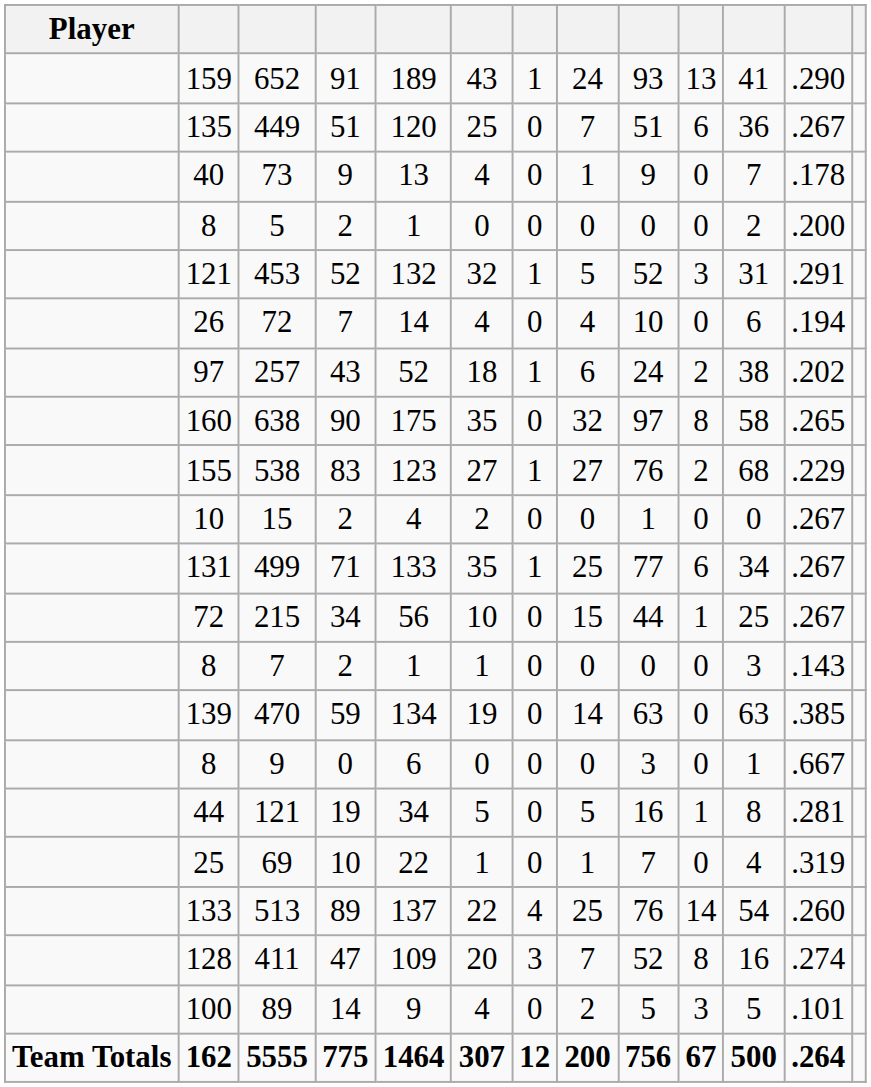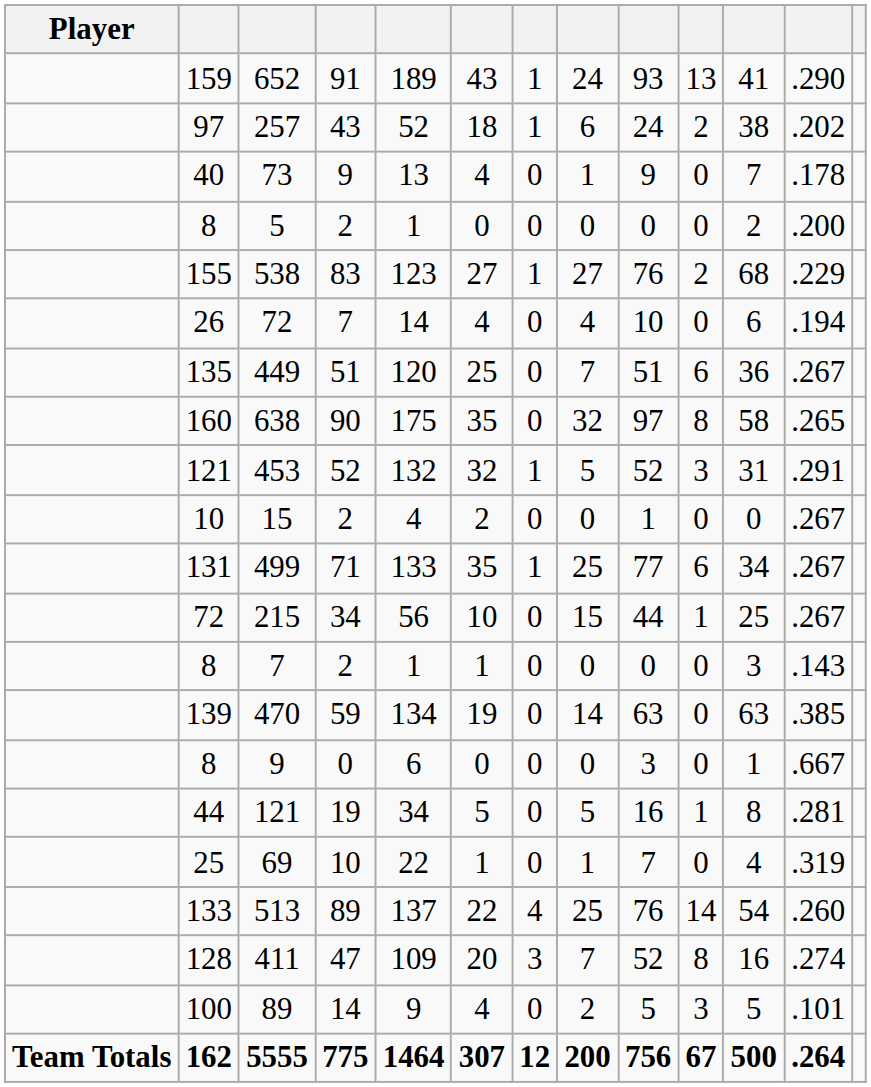rows swapped: (277, 371) <-> (277, 126)
rows swapped: (277, 469) <-> (277, 273)
